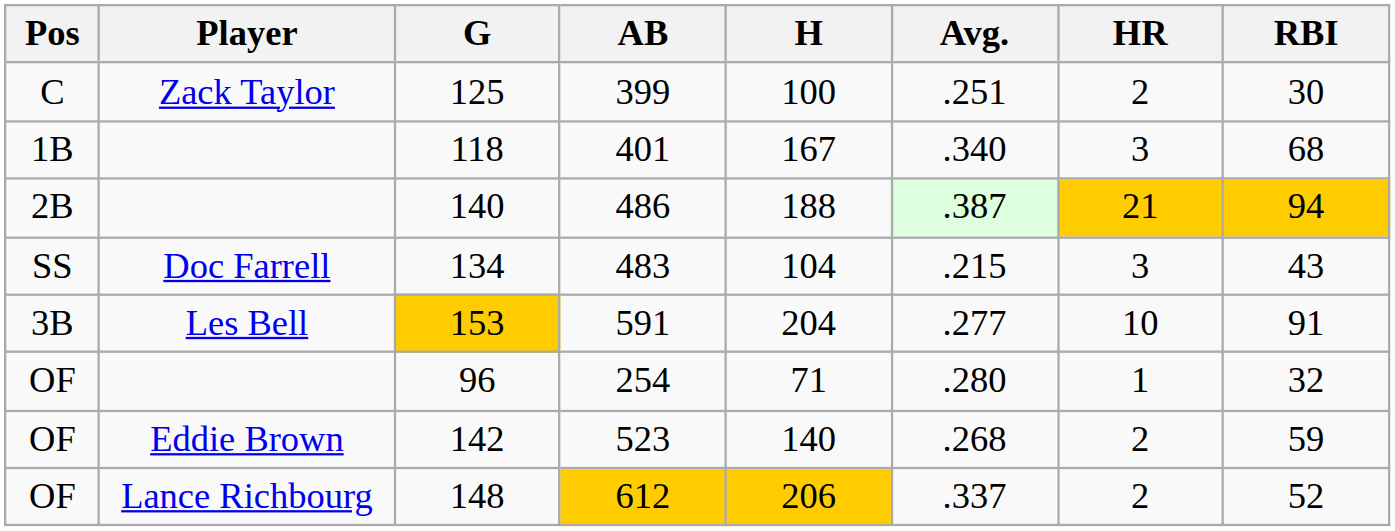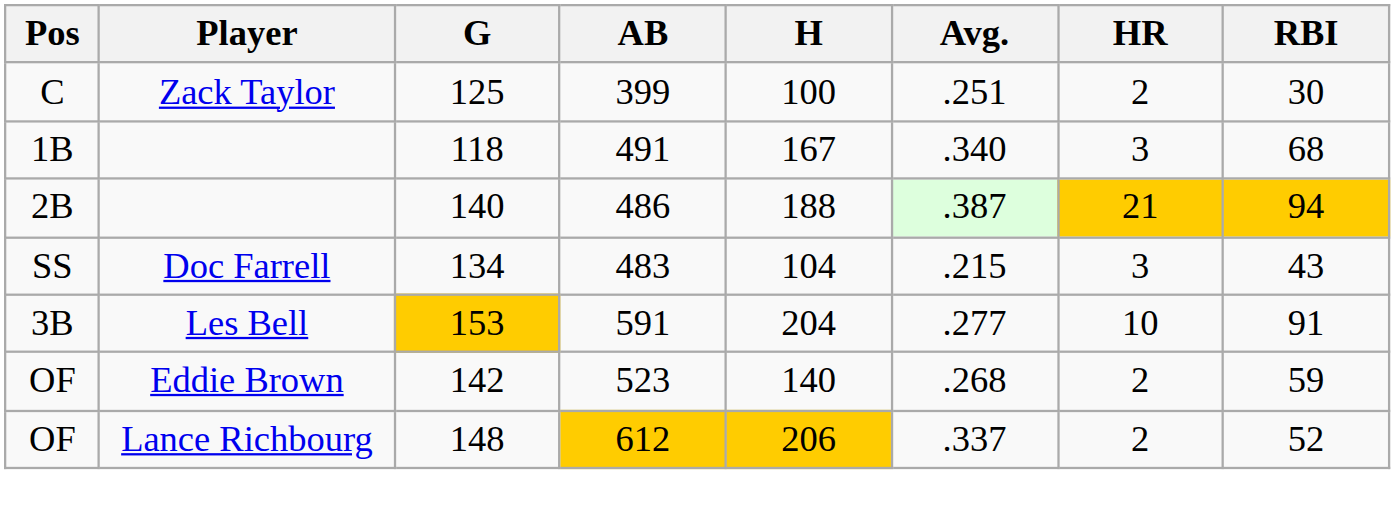(643, 149) 401 -> (643, 149) 491
- row: (477, 380)
